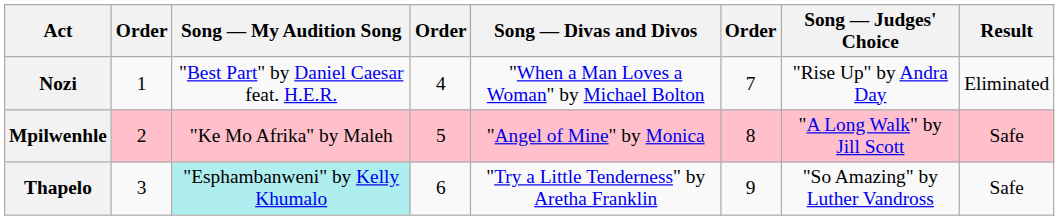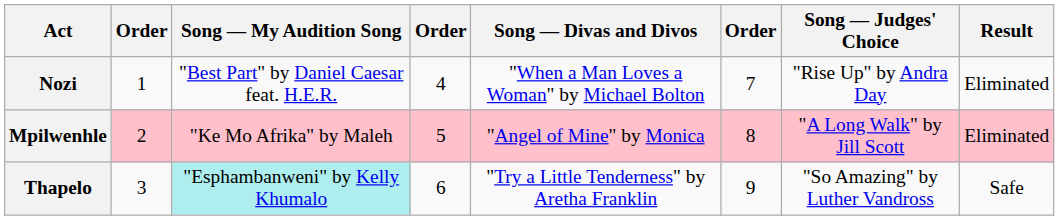(1007, 135) Safe -> (1007, 135) Eliminated
